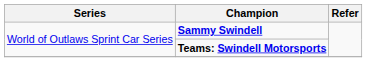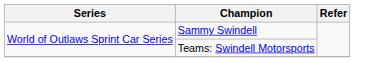(220, 30) bold -> (217, 30) normal
(252, 48) bold -> (246, 48) normal
